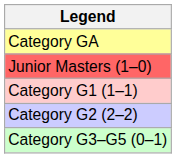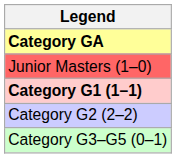(53, 41) normal -> (56, 41) bold
(73, 90) normal -> (75, 90) bold
